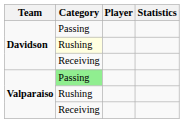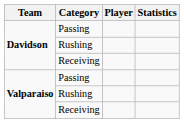(75, 45) lightyellow background -> (75, 45) no background
(74, 77) lightgreen background -> (74, 77) no background
